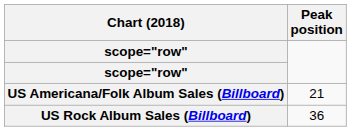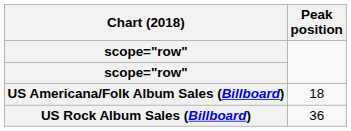(317, 94) 21 -> (317, 94) 18
